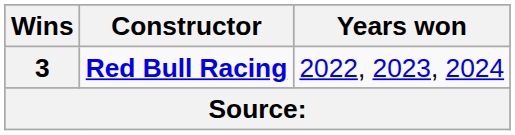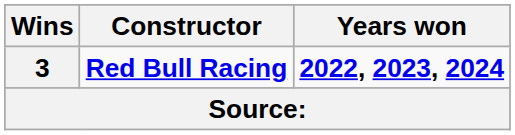(402, 67) normal -> (402, 67) bold
